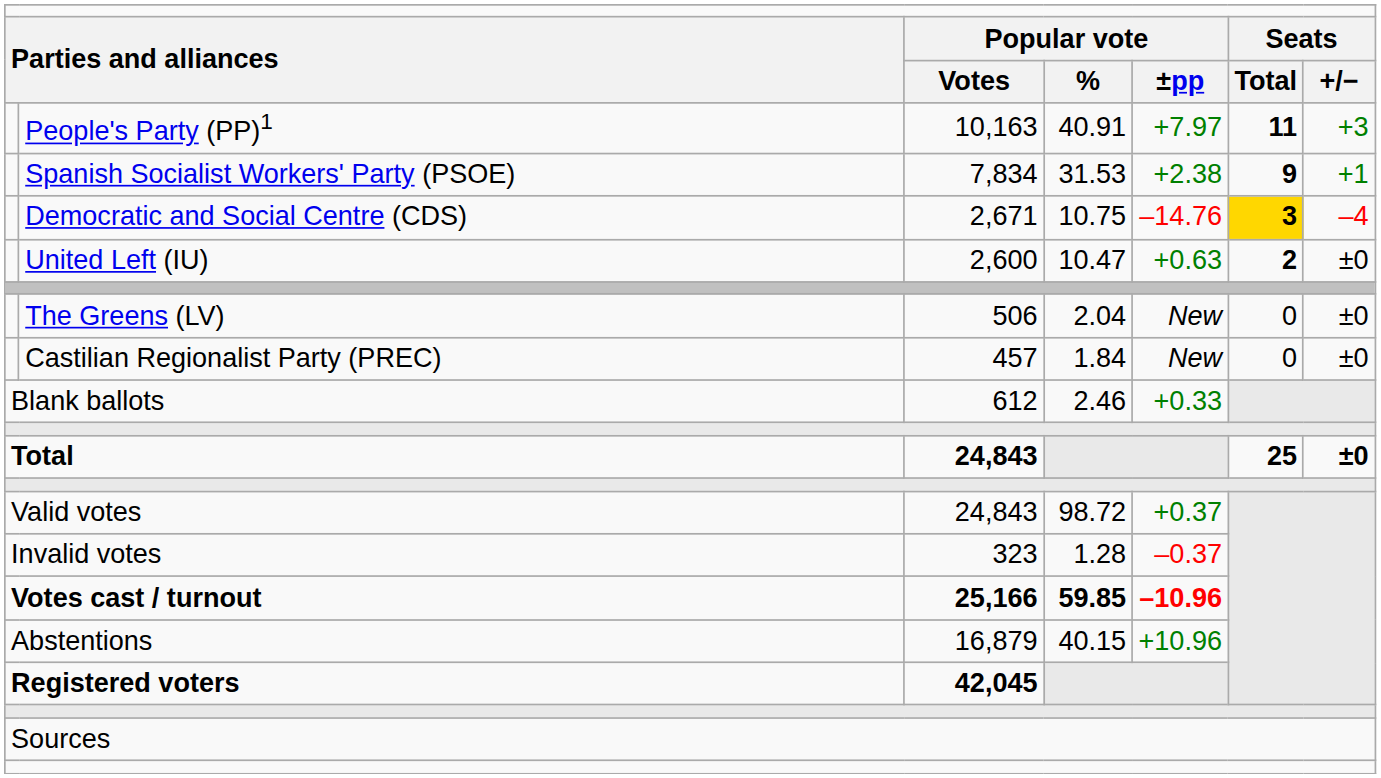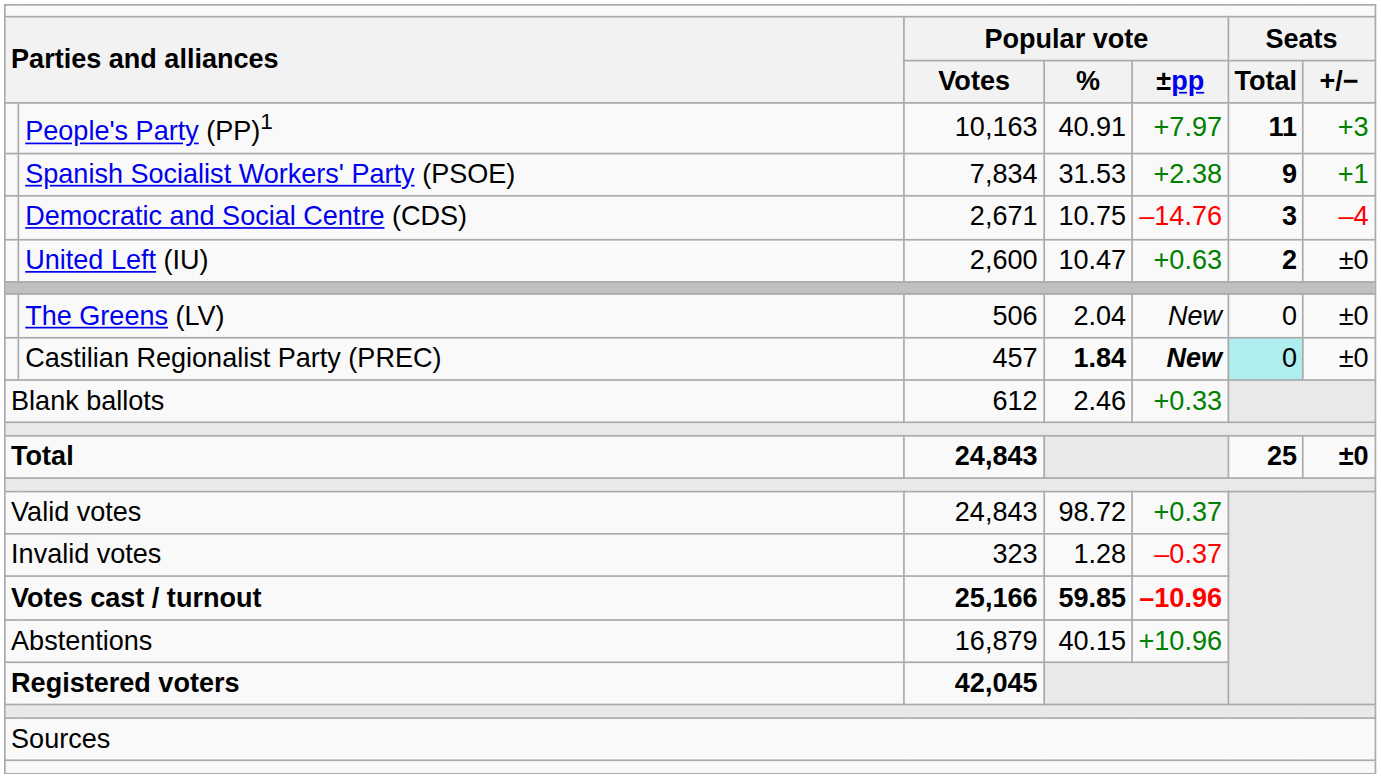(1290, 217) gold background -> (1290, 217) no background
(1100, 358) normal -> (1100, 358) bold
(1195, 358) normal -> (1194, 358) bold
(1290, 358) no background -> (1290, 358) paleturquoise background
